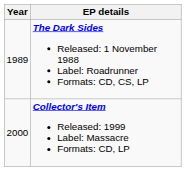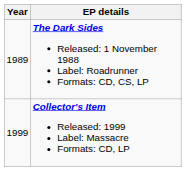(17, 132) 2000 -> (17, 132) 1999
